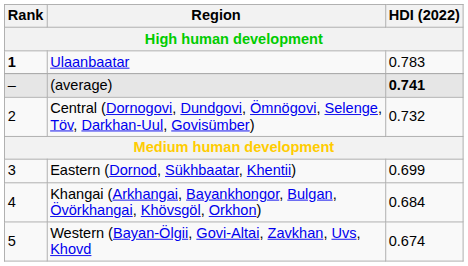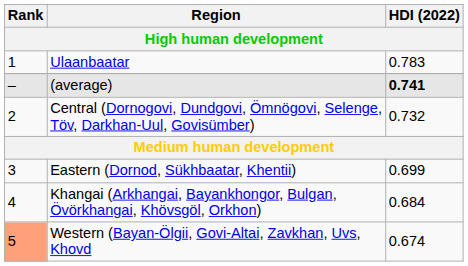(12, 62) bold -> (12, 62) normal
(12, 241) no background -> (12, 241) lightsalmon background
